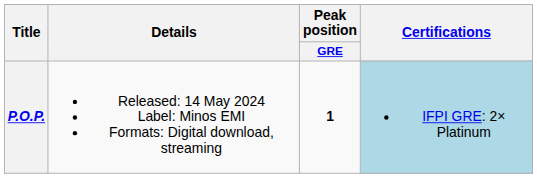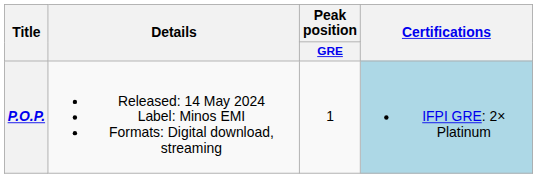(330, 117) bold -> (330, 117) normal
